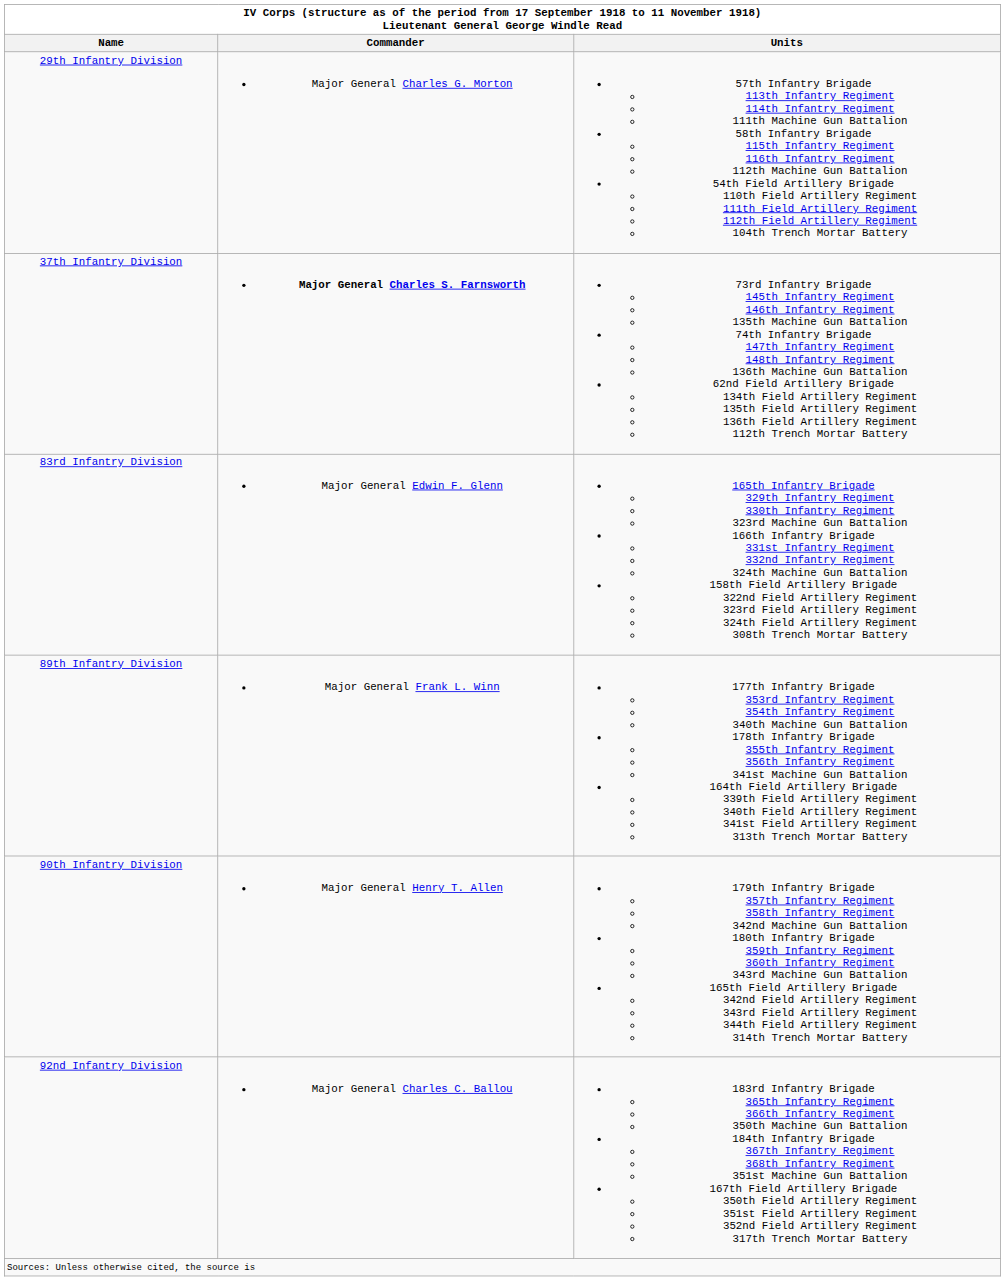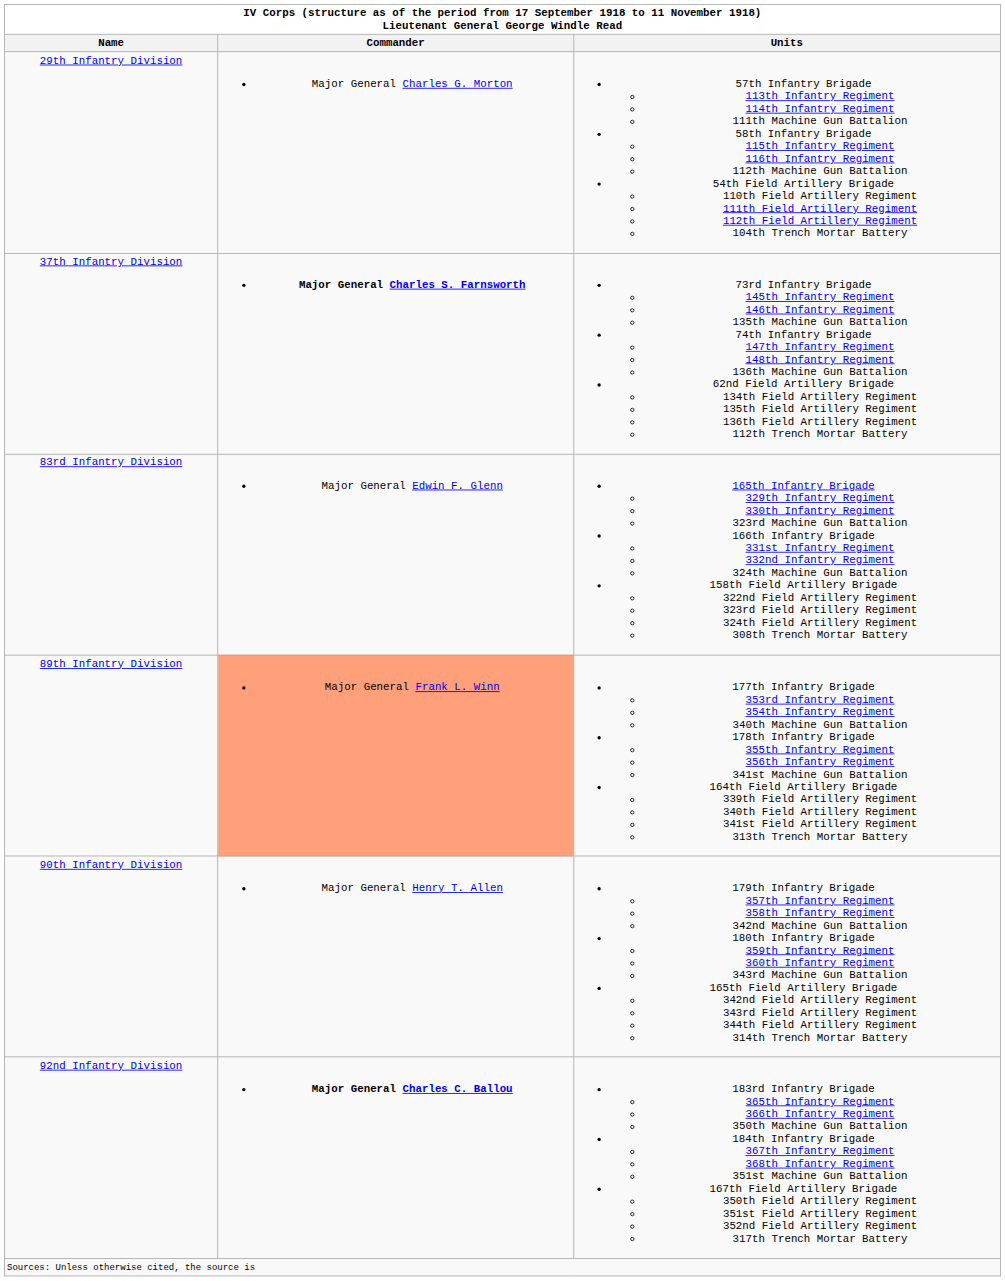(396, 687) no background -> (396, 687) lightsalmon background
(396, 1089) normal -> (396, 1089) bold
